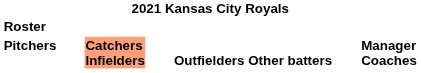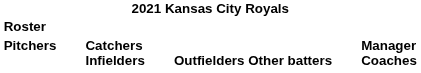(115, 53) lightsalmon background -> (115, 53) no background
